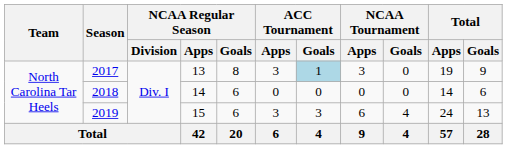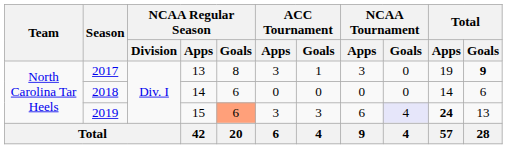(318, 71) lightblue background -> (318, 71) no background
(483, 71) normal -> (483, 71) bold
(236, 112) no background -> (236, 112) lightsalmon background
(406, 112) no background -> (406, 112) lavender background
(446, 112) normal -> (446, 112) bold
